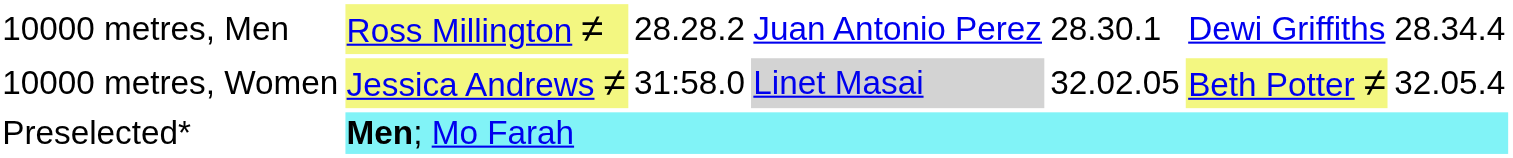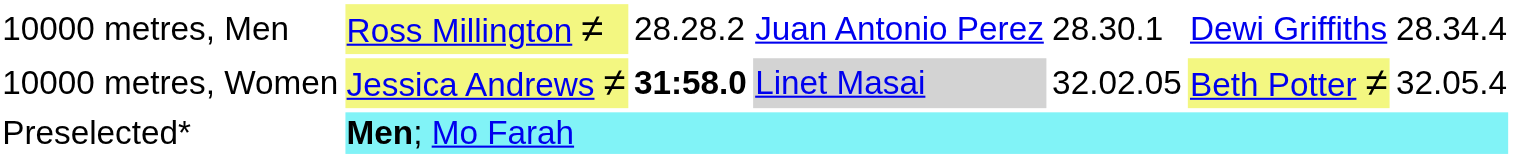(690, 82) normal -> (690, 82) bold
